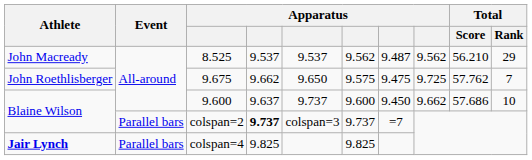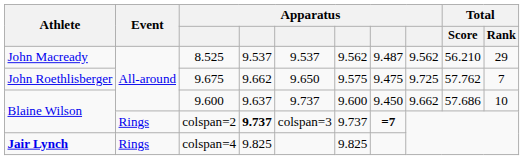(151, 122) Parallel bars -> (134, 122) Rings
(396, 122) normal -> (388, 122) bold
(151, 144) Parallel bars -> (134, 144) Rings
